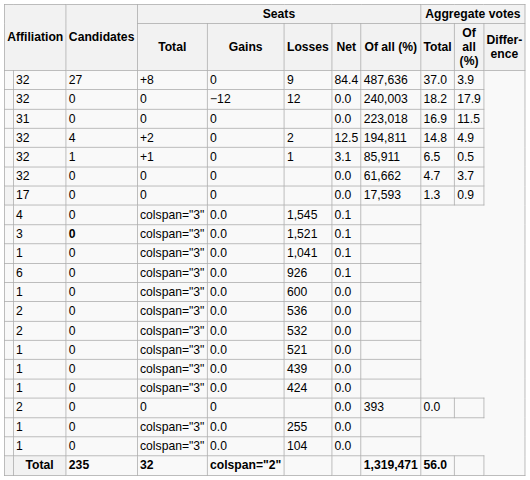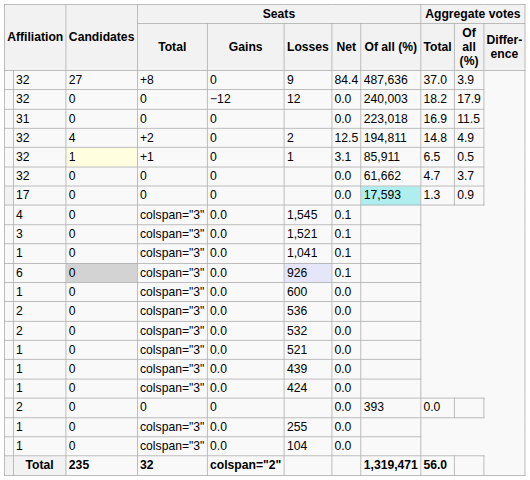(72, 157) no background -> (72, 157) lightyellow background
(382, 195) no background -> (382, 195) paleturquoise background
(72, 234) bold -> (72, 234) normal
(72, 272) no background -> (72, 272) lightgrey background
(297, 272) no background -> (297, 272) lavender background
